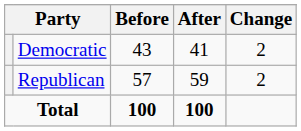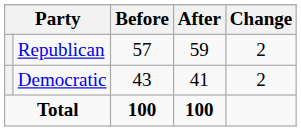rows swapped: (61, 79) <-> (62, 49)
